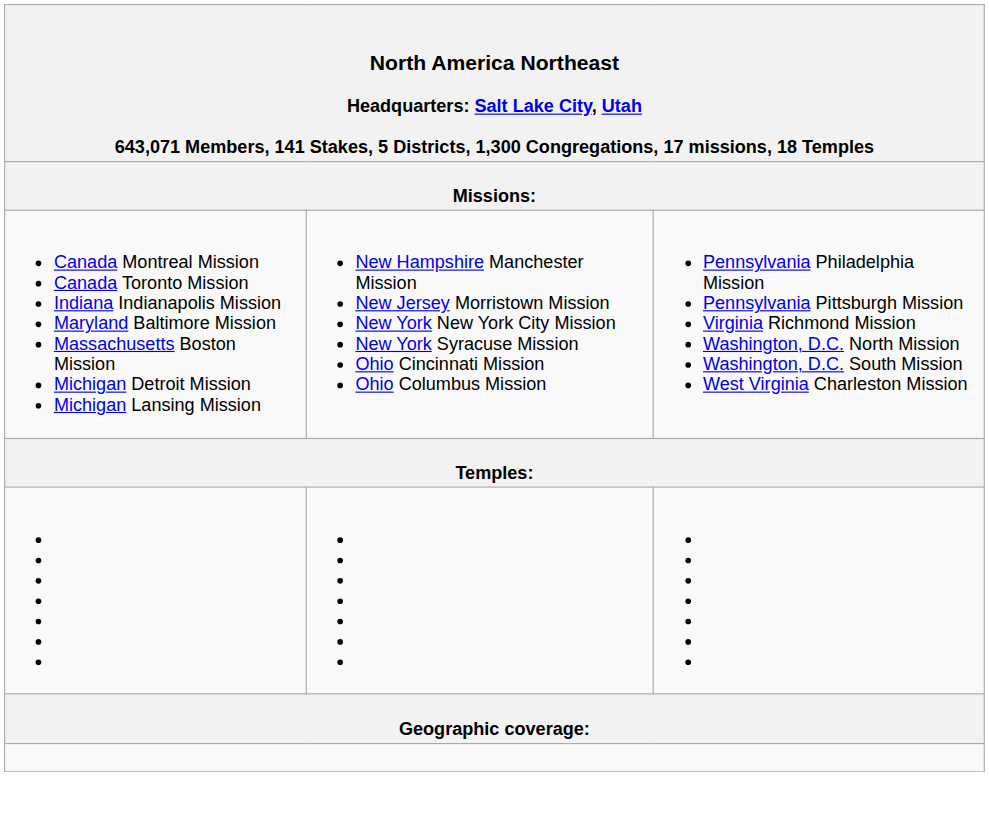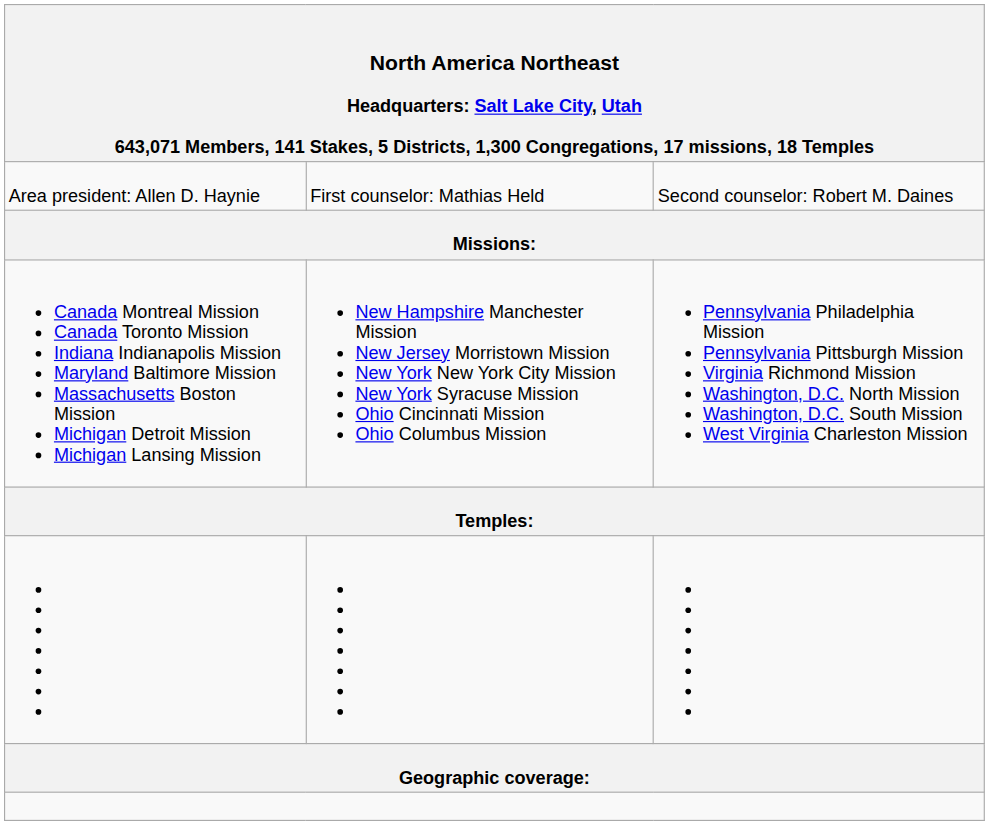+ row: (134, 196)
